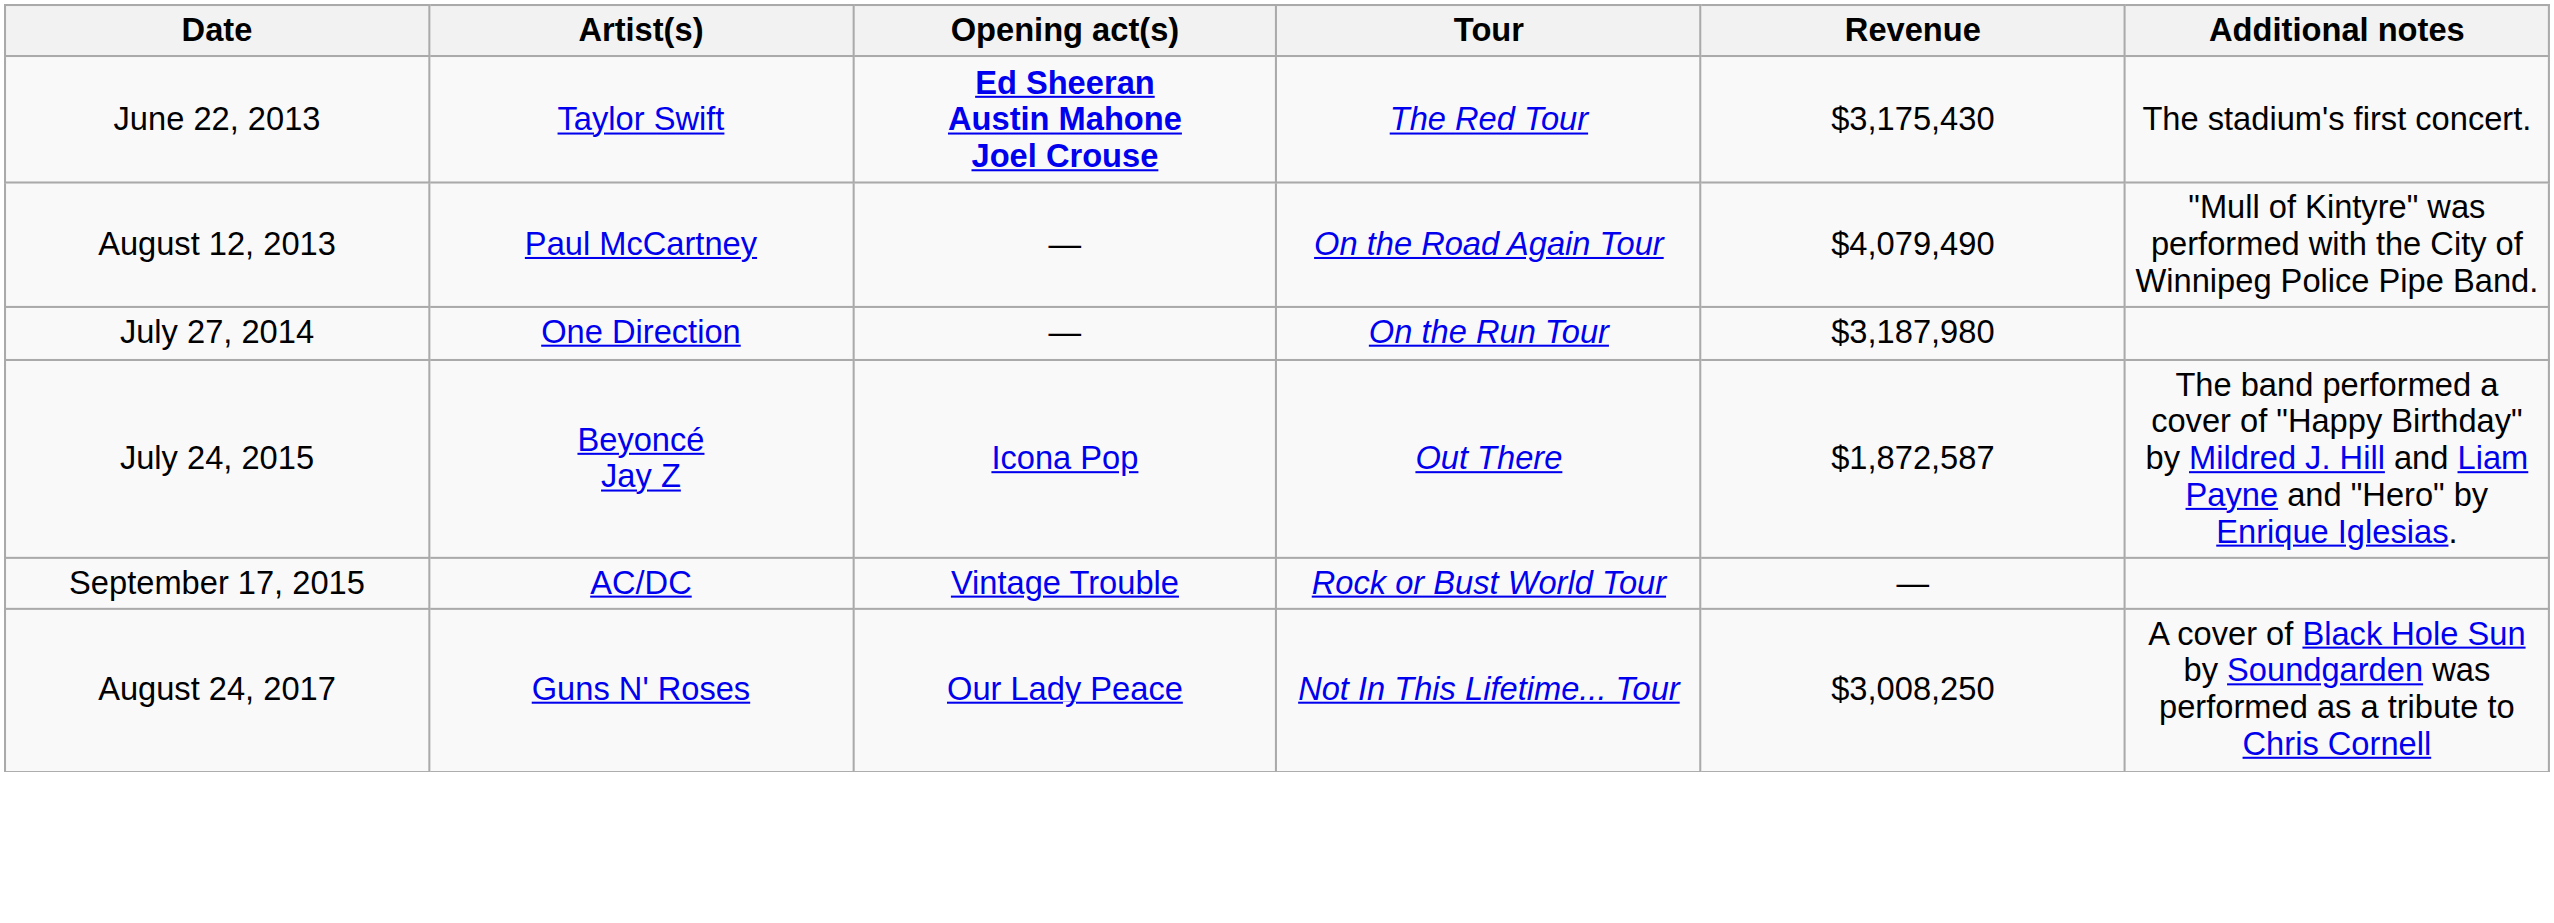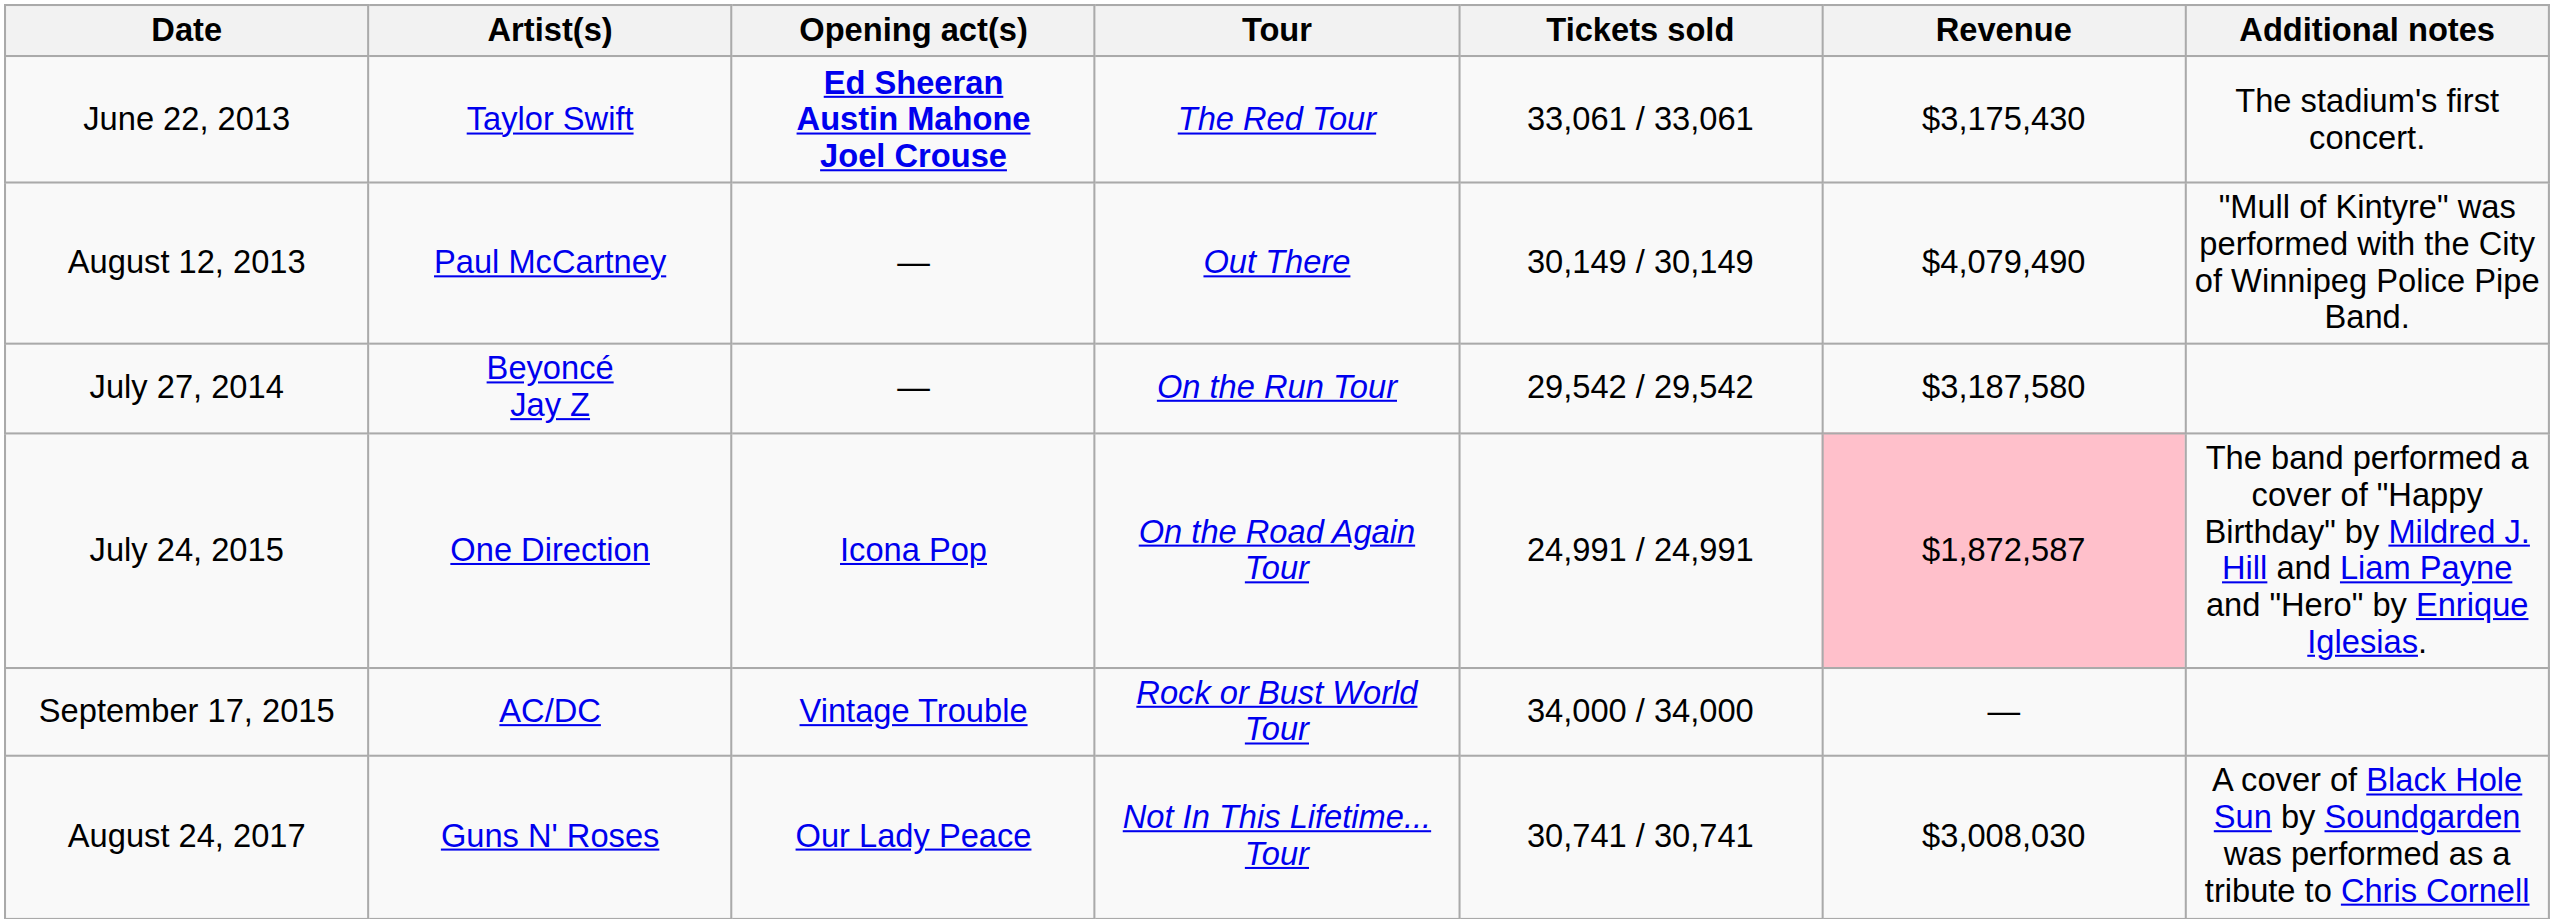+ column: (1640, 30)
(1489, 244) On the Road Again Tour -> (1277, 262) Out There
(641, 332) One Direction -> (550, 387) Beyoncé Jay Z
(1913, 332) $3,187,980 -> (2004, 387) $3,187,580
(641, 457) Beyoncé Jay Z -> (550, 549) One Direction
(1489, 457) Out There -> (1277, 549) On the Road Again Tour
(1913, 457) no background -> (2004, 549) pink background
(1913, 689) $3,008,250 -> (2004, 836) $3,008,030
